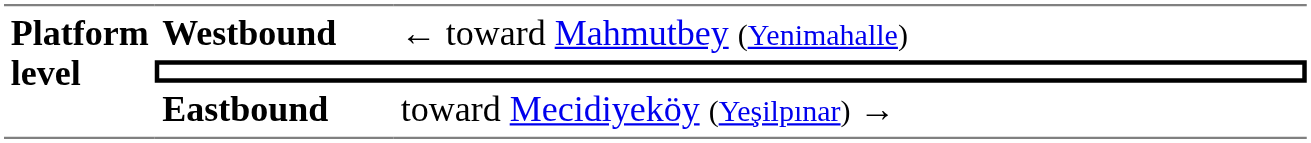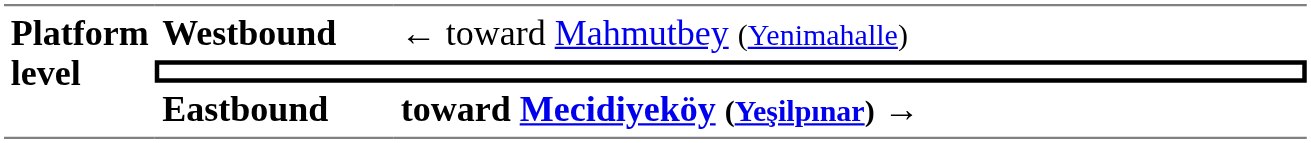(648, 109) normal -> (660, 109) bold
